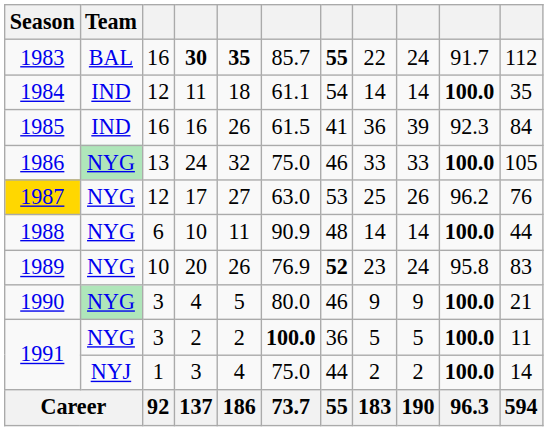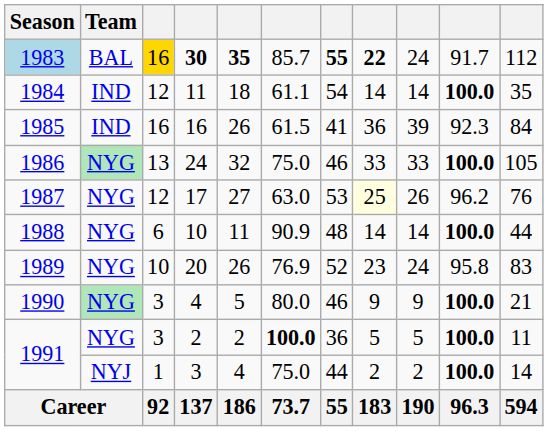(42, 57) no background -> (42, 57) lightblue background
(158, 57) no background -> (158, 57) gold background
(375, 57) normal -> (375, 57) bold
(42, 197) gold background -> (42, 197) no background
(375, 197) no background -> (375, 197) lightyellow background
(337, 267) bold -> (337, 267) normal
